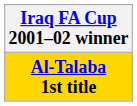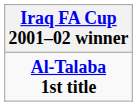(69, 76) gold background -> (69, 76) no background
